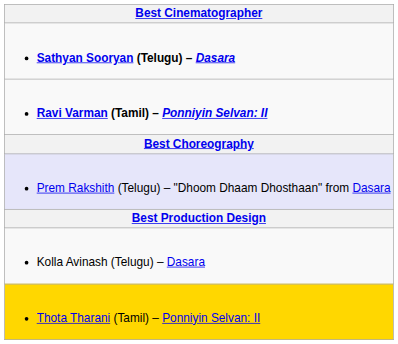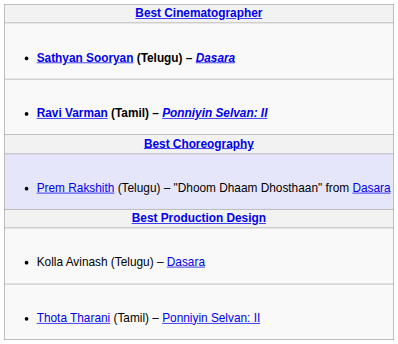(199, 318) gold background -> (199, 318) no background
